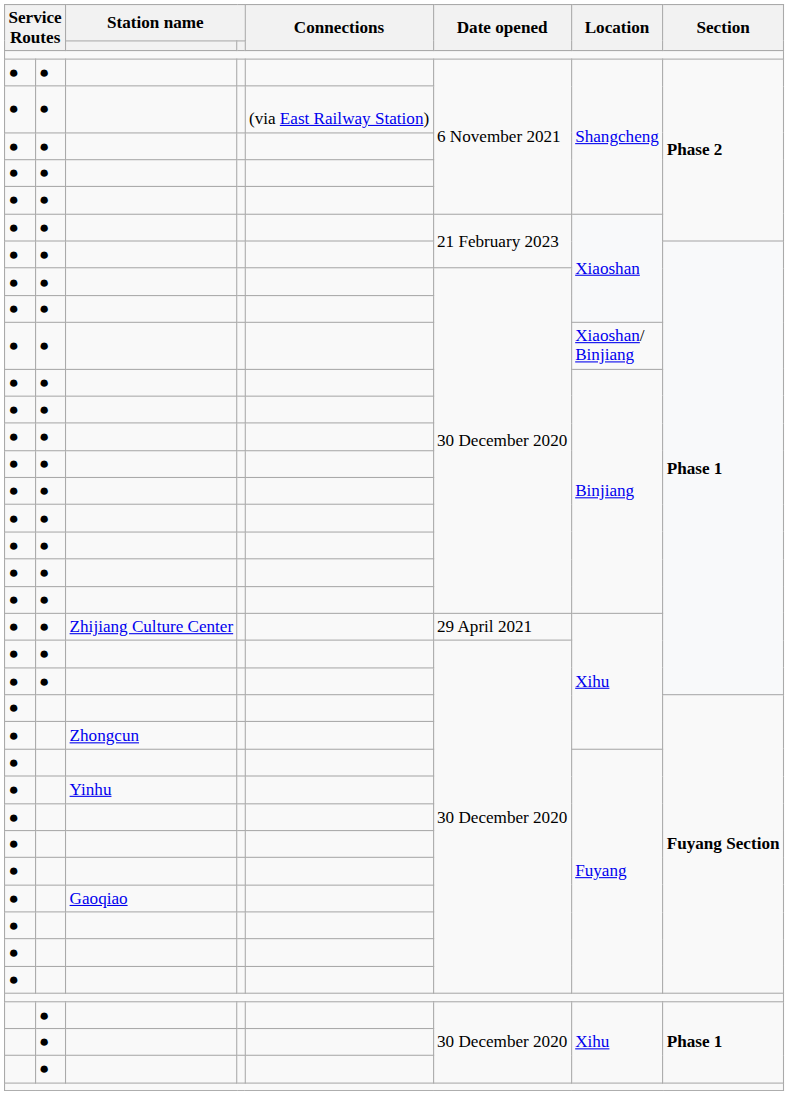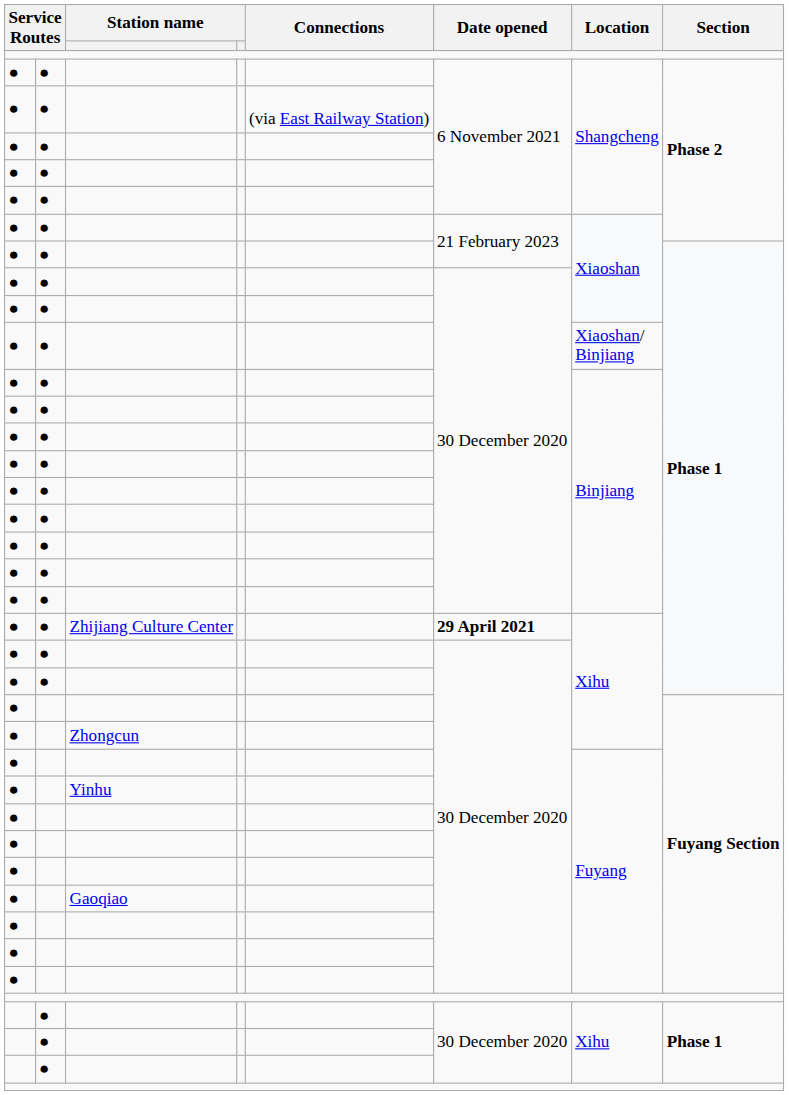(485, 626) normal -> (486, 626) bold
